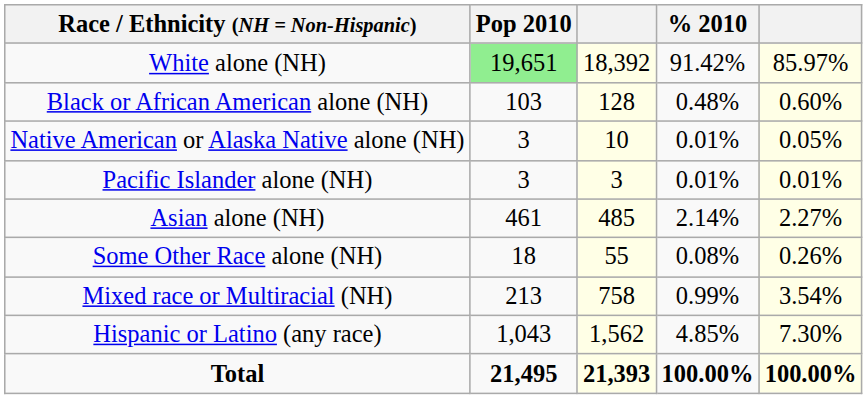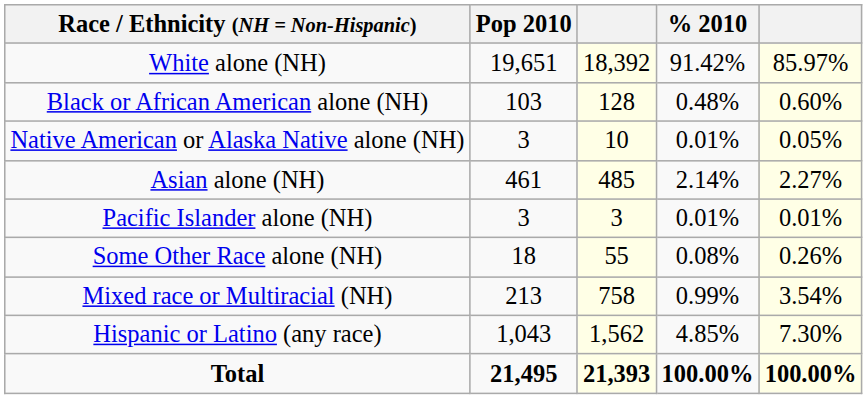(524, 62) lightgreen background -> (524, 62) no background
rows swapped: (237, 218) <-> (237, 179)
